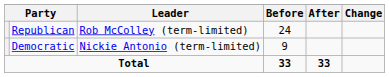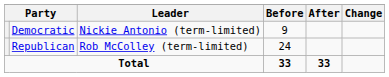rows swapped: (43, 30) <-> (43, 47)
